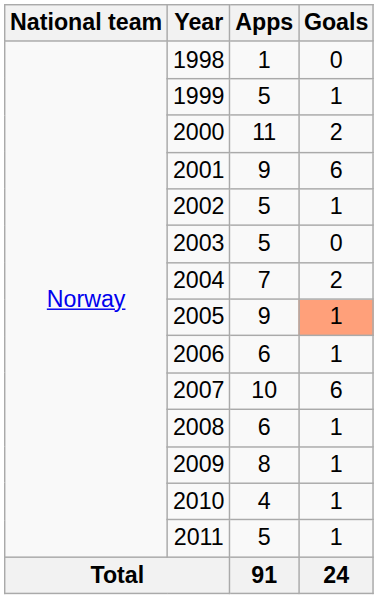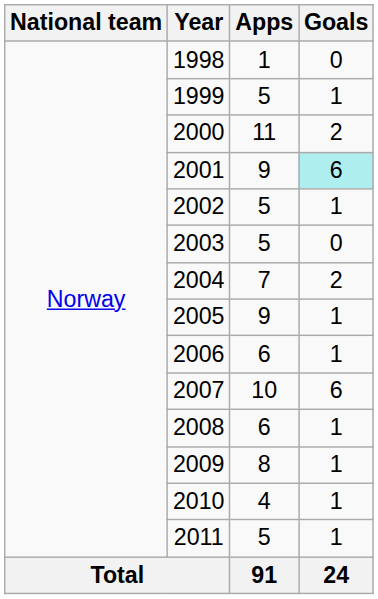(336, 170) no background -> (336, 170) paleturquoise background
(336, 317) lightsalmon background -> (336, 317) no background
